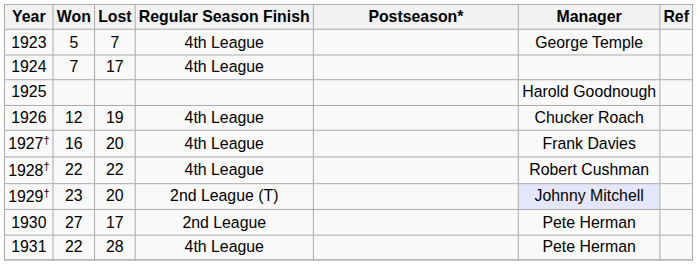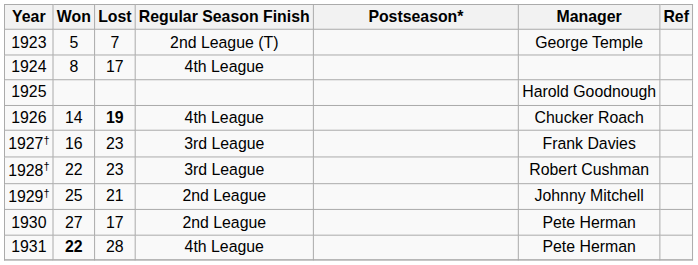(224, 42) 4th League -> (224, 42) 2nd League (T)
(74, 67) 7 -> (74, 67) 8
(74, 117) 12 -> (74, 117) 14
(115, 117) normal -> (115, 117) bold
(115, 143) 20 -> (115, 143) 23
(224, 143) 4th League -> (224, 143) 3rd League
(115, 169) 22 -> (115, 169) 23
(224, 169) 4th League -> (224, 169) 3rd League
(74, 196) 23 -> (74, 196) 25
(115, 196) 20 -> (115, 196) 21
(224, 196) 2nd League (T) -> (224, 196) 2nd League
(589, 196) lavender background -> (589, 196) no background
(74, 247) normal -> (74, 247) bold
